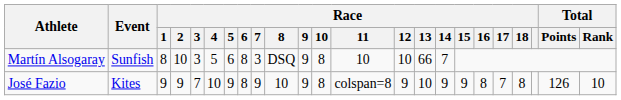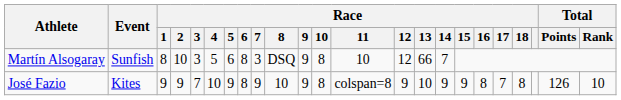(405, 60) 10 -> (405, 60) 12
